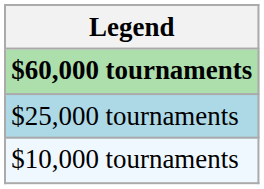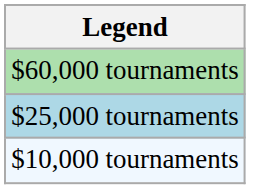(132, 70) bold -> (125, 70) normal
